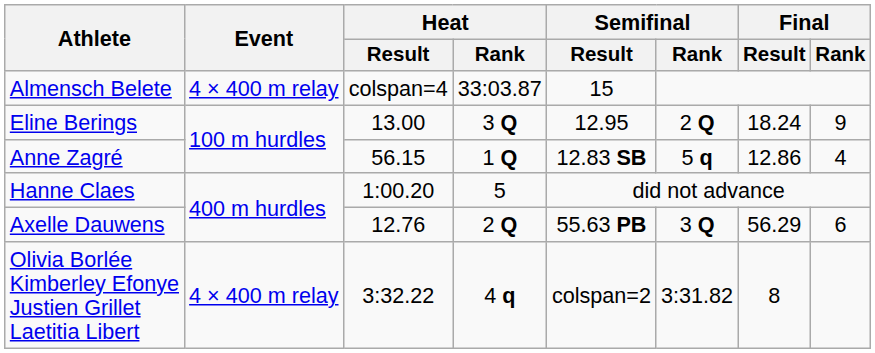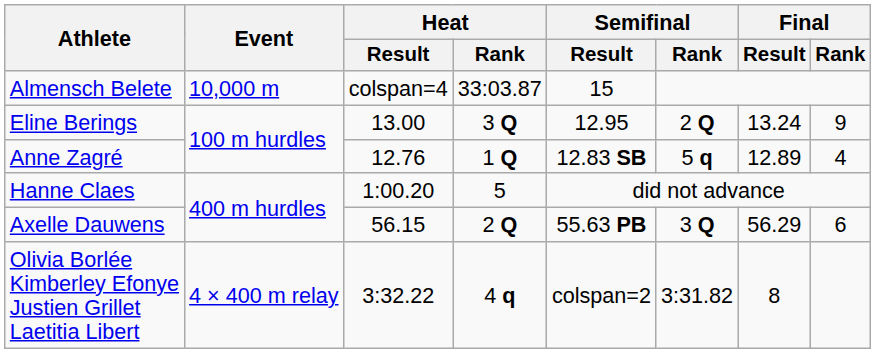(264, 89) 4 × 400 m relay -> (234, 89) 10,000 m
(774, 123) 18.24 -> (774, 123) 13.24
(398, 157) 56.15 -> (398, 157) 12.76
(774, 157) 12.86 -> (774, 157) 12.89
(398, 225) 12.76 -> (398, 225) 56.15
